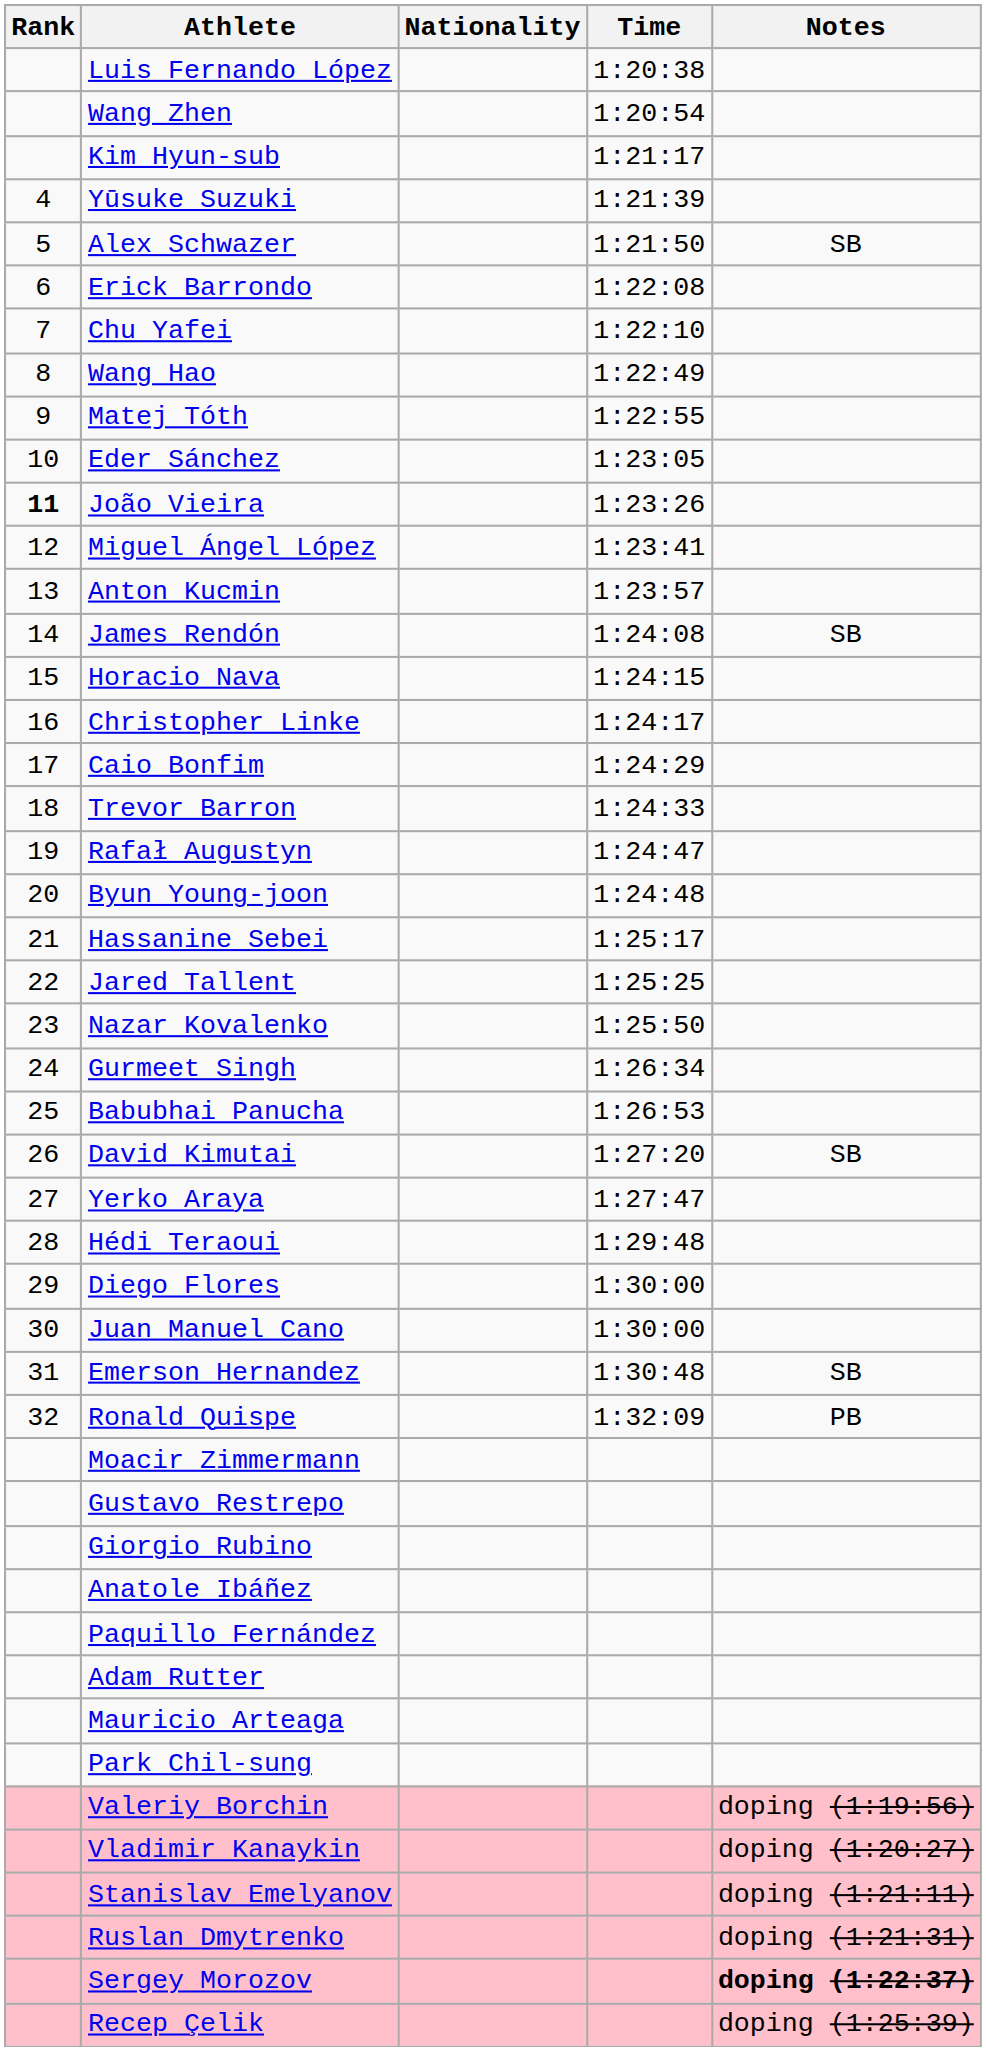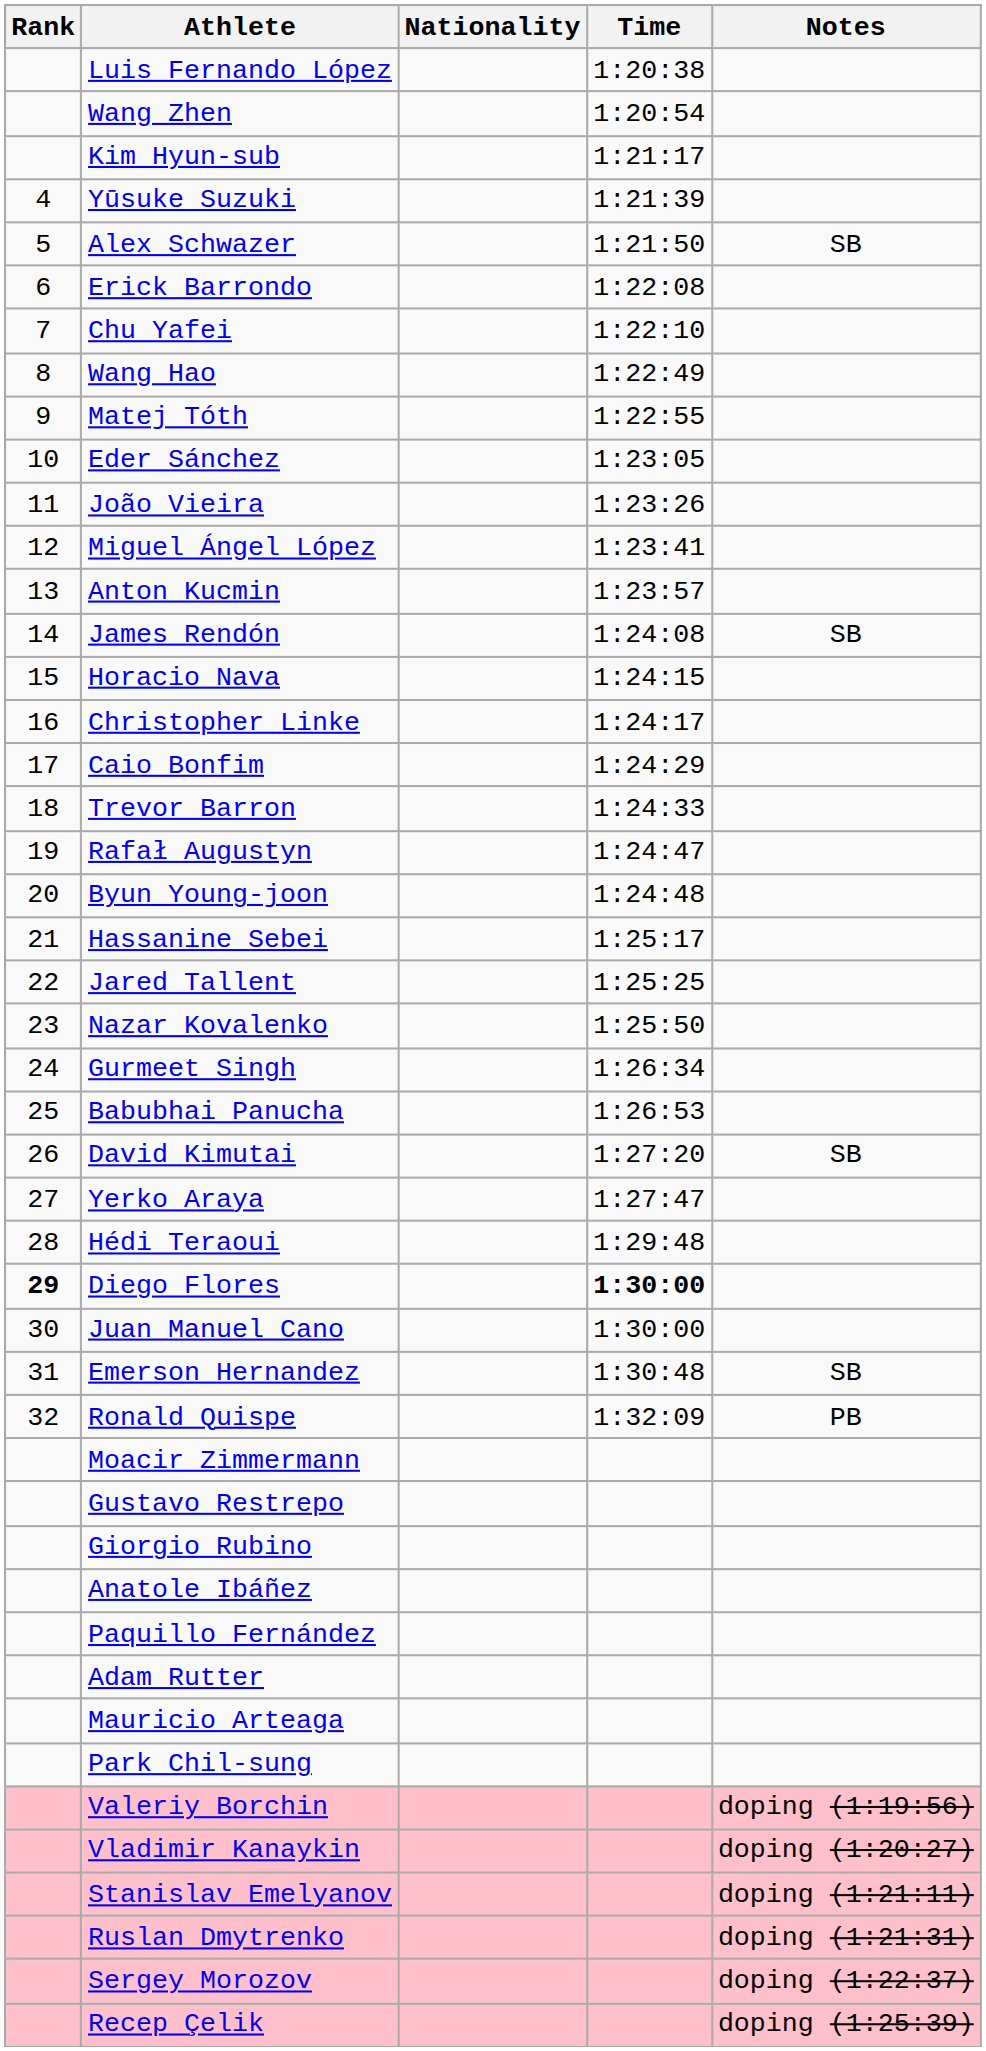(43, 505) bold -> (43, 505) normal
(43, 1286) normal -> (43, 1286) bold
(649, 1286) normal -> (649, 1286) bold
(846, 1981) bold -> (846, 1981) normal
